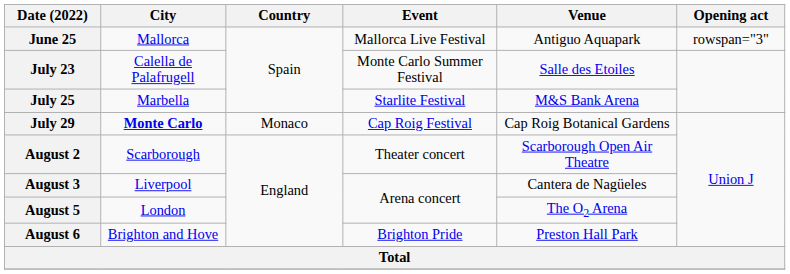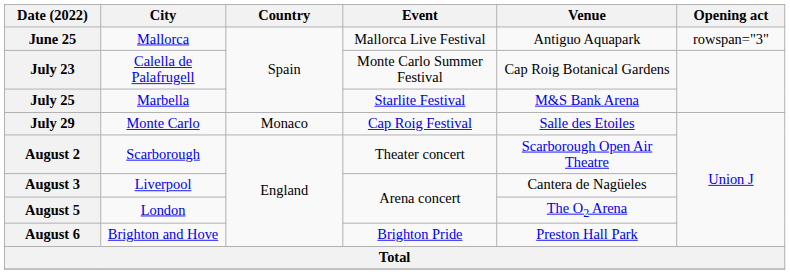(587, 69) Salle des Etoiles -> (587, 69) Cap Roig Botanical Gardens
(163, 123) bold -> (163, 123) normal
(587, 123) Cap Roig Botanical Gardens -> (587, 123) Salle des Etoiles
